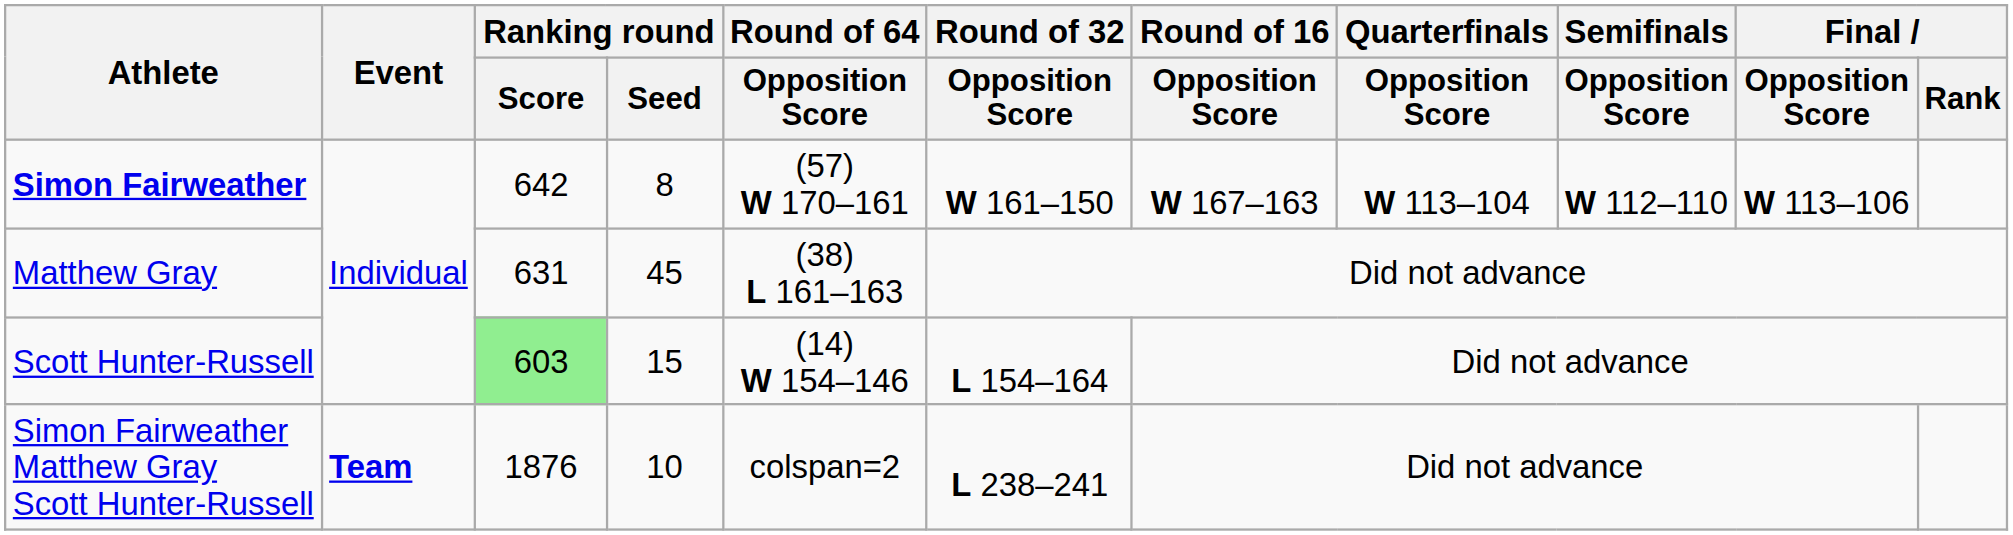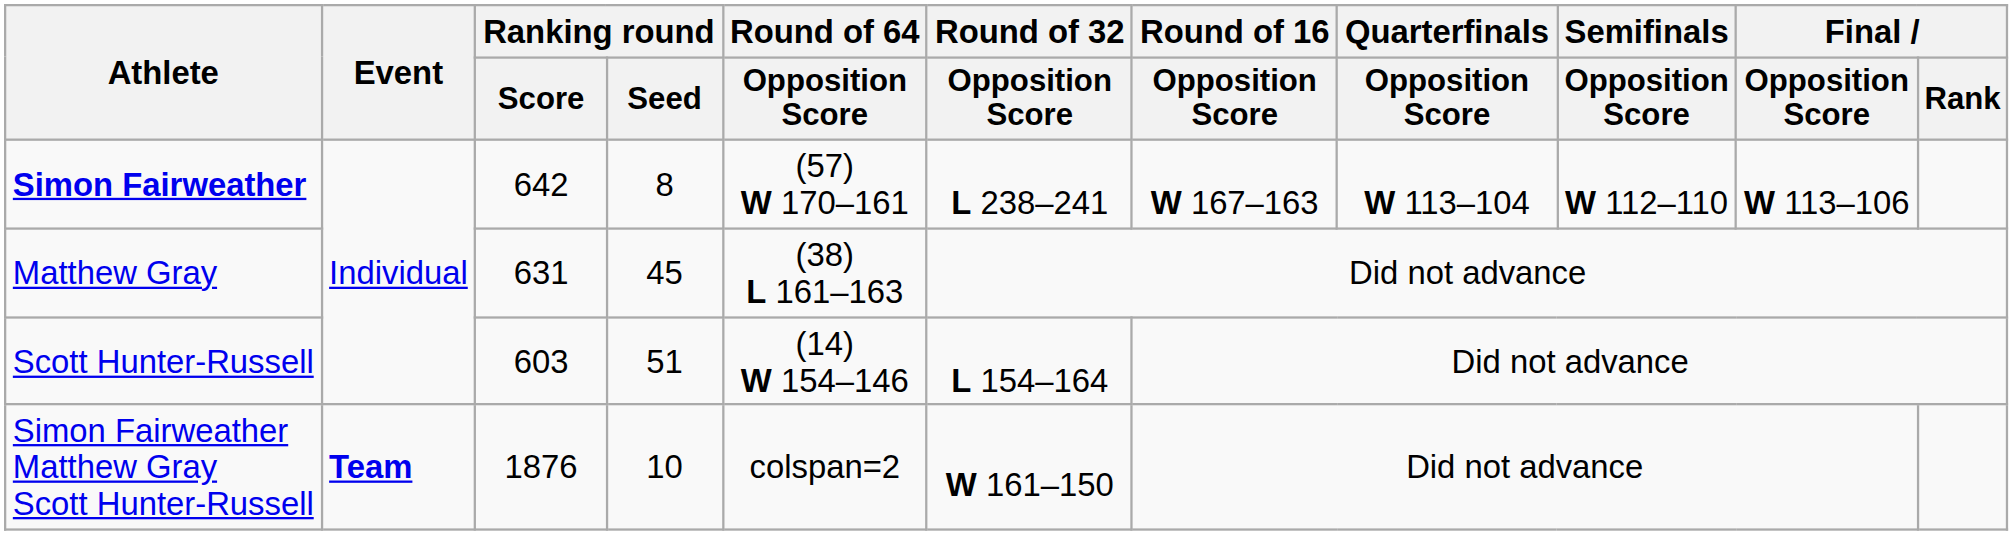(1030, 203) W 161–150 -> (1030, 203) L 238–241
(541, 361) lightgreen background -> (541, 361) no background
(665, 361) 15 -> (665, 361) 51
(1030, 486) L 238–241 -> (1030, 486) W 161–150
